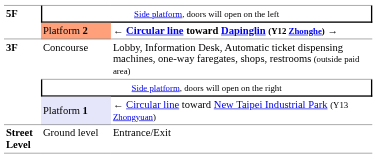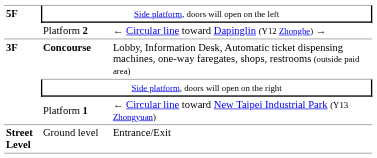(65, 30) lightsalmon background -> (65, 30) no background
(225, 30) bold -> (220, 30) normal
(66, 47) normal -> (67, 47) bold
(65, 110) lavender background -> (65, 110) no background
